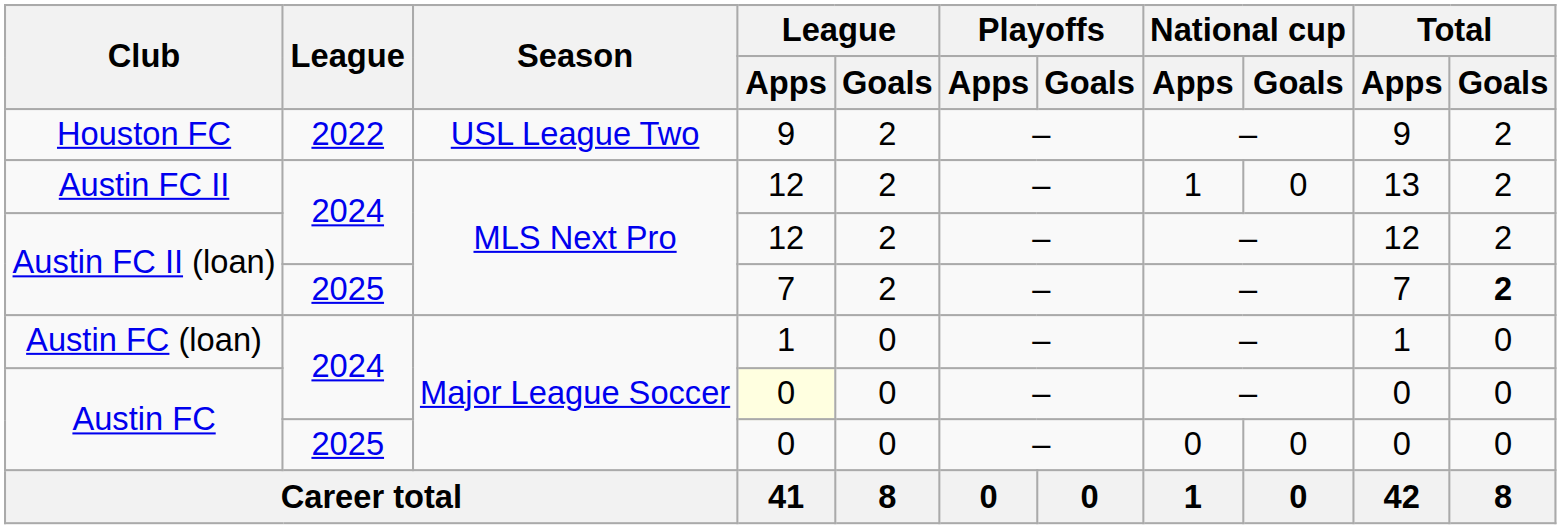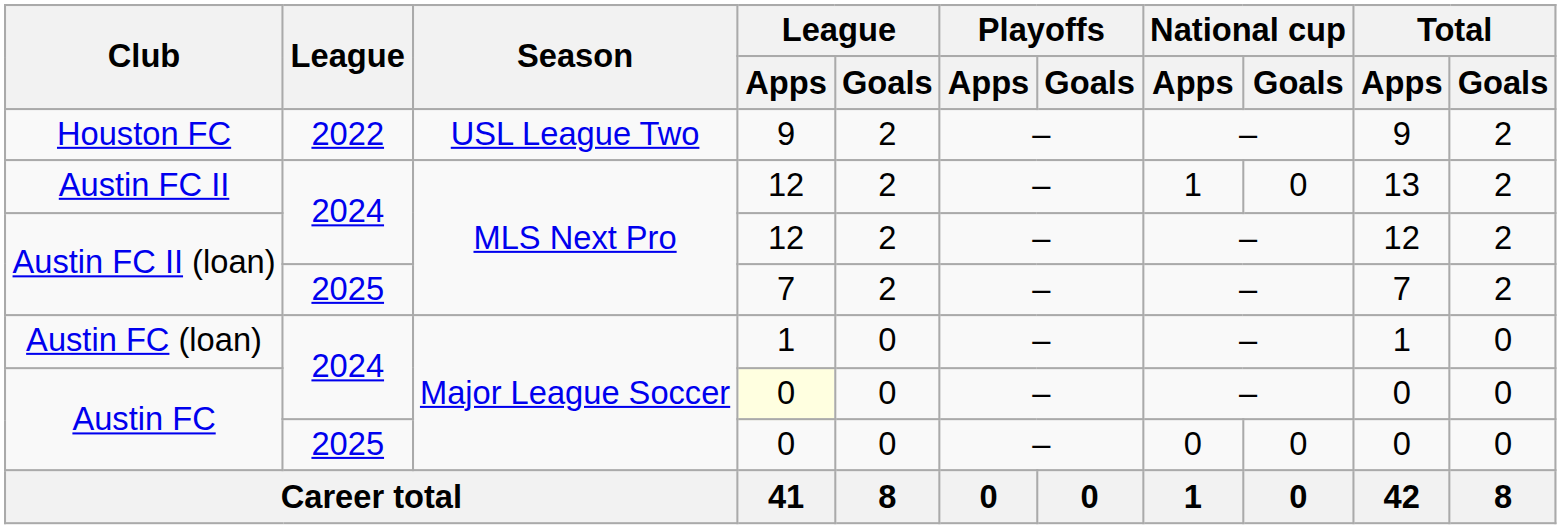(1503, 289) bold -> (1503, 289) normal
